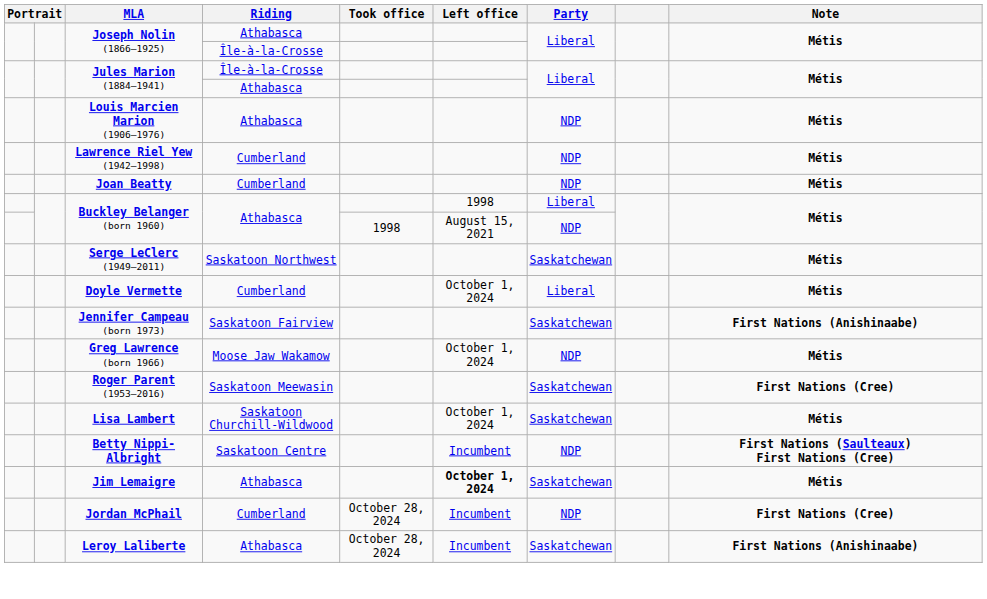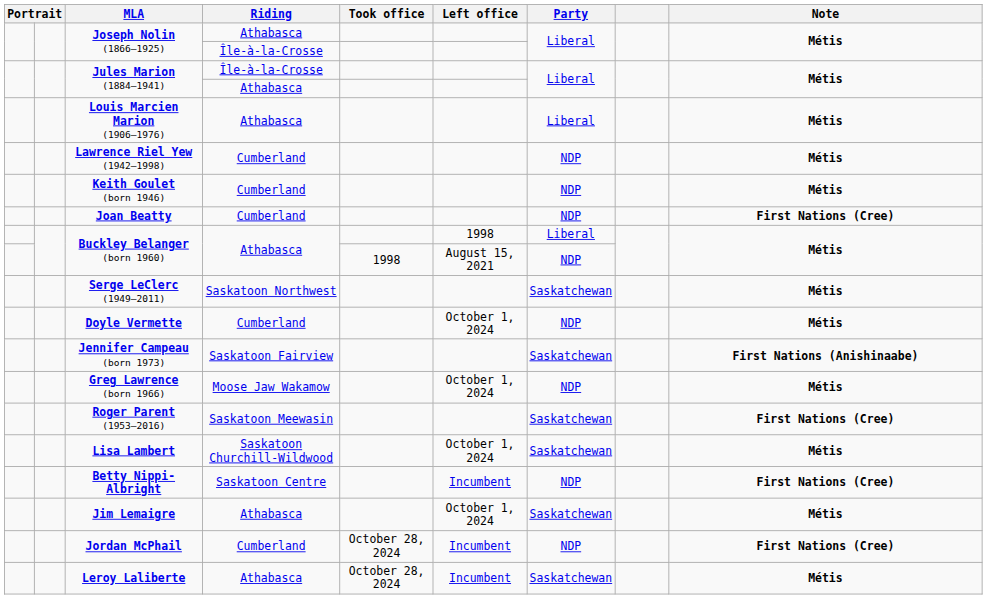(571, 120) NDP -> (571, 120) Liberal
+ row: (134, 190)
(825, 184) Métis -> (825, 216) First Nations (Cree)
(571, 291) Liberal -> (571, 323) NDP
(825, 451) First Nations (Saulteaux) First Nations (Cree) -> (825, 483) First Nations (Cree)
(480, 483) bold -> (480, 514) normal
(825, 546) First Nations (Anishinaabe) -> (825, 578) Métis
